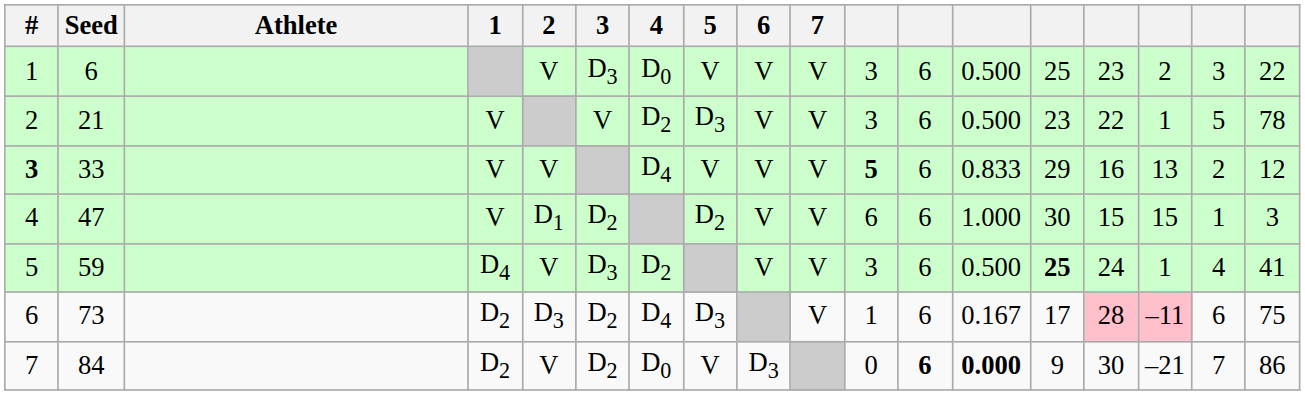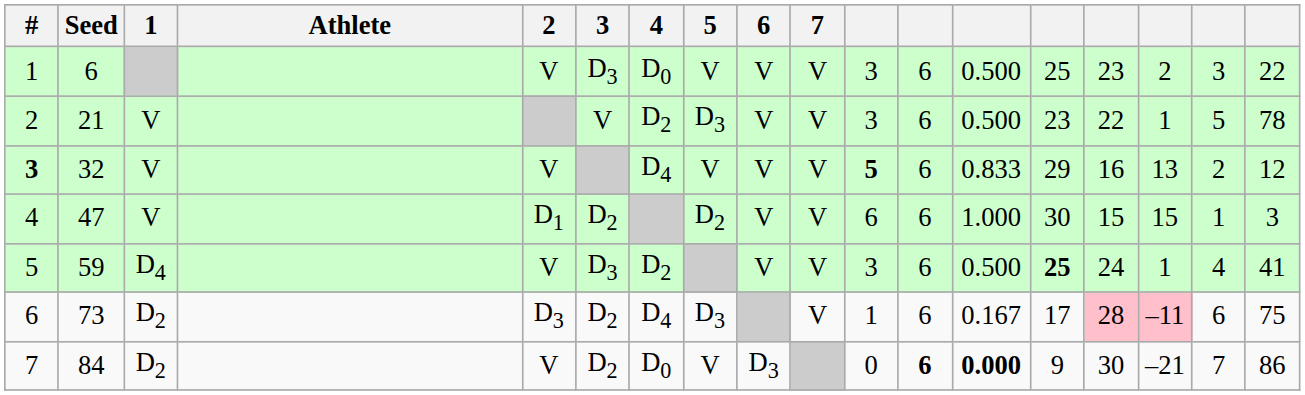columns swapped: (296, 25) <-> (495, 25)
(91, 169) 33 -> (91, 169) 32
